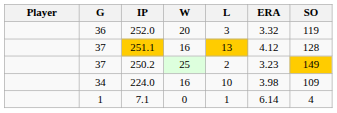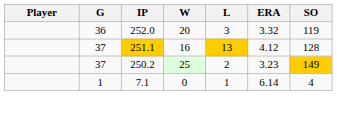- row: (142, 82)
